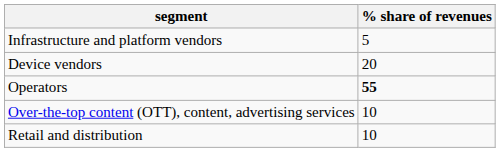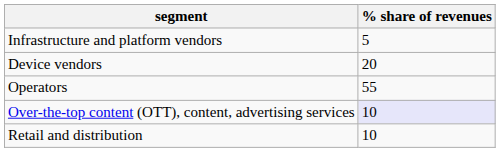(369, 87) bold -> (369, 87) normal
(369, 111) no background -> (369, 111) lavender background
